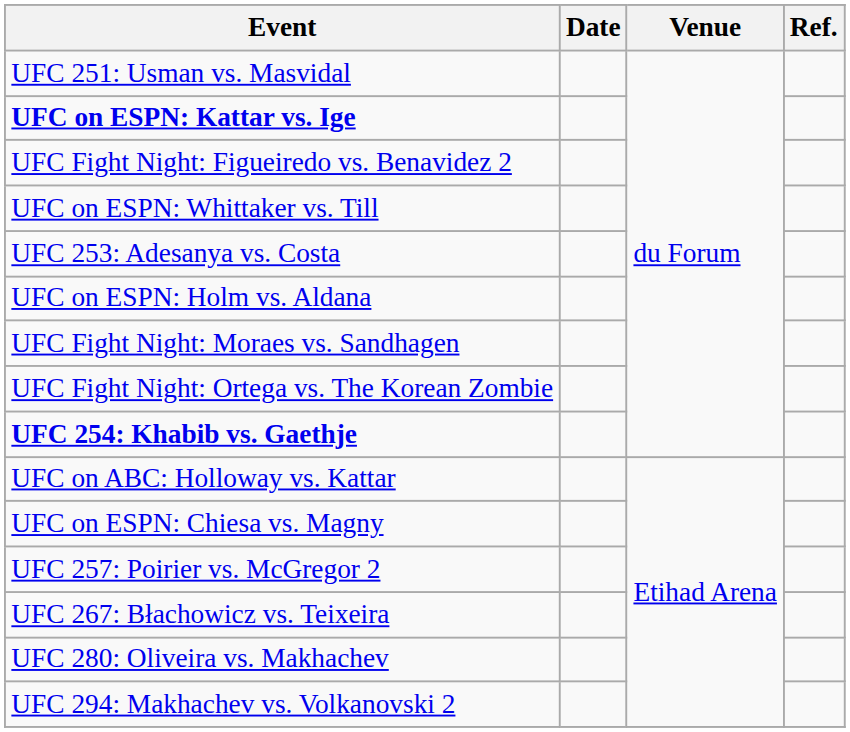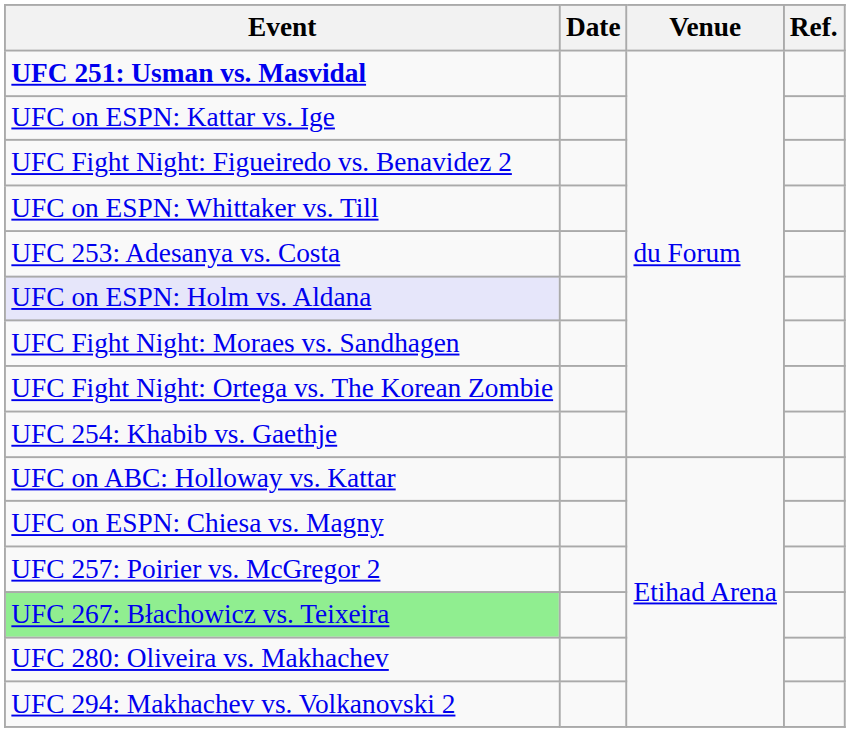(181, 72) normal -> (189, 72) bold
(184, 117) bold -> (173, 117) normal
(191, 298) no background -> (191, 298) lavender background
(184, 433) bold -> (174, 433) normal
(200, 614) no background -> (200, 614) lightgreen background
